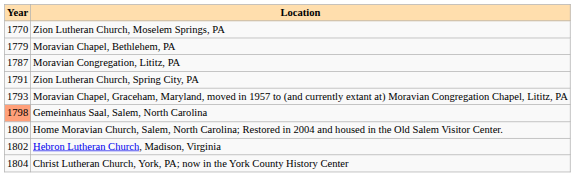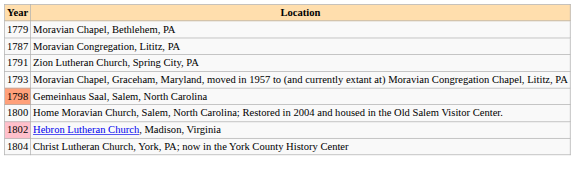- row: (129, 29)
(18, 146) no background -> (18, 130) pink background
